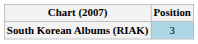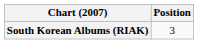(172, 30) lightblue background -> (172, 30) no background
